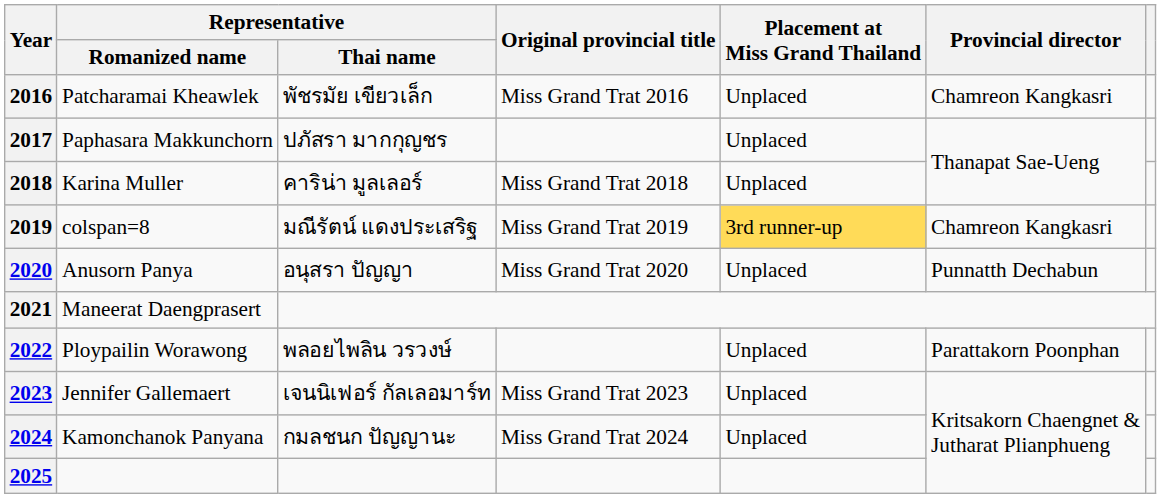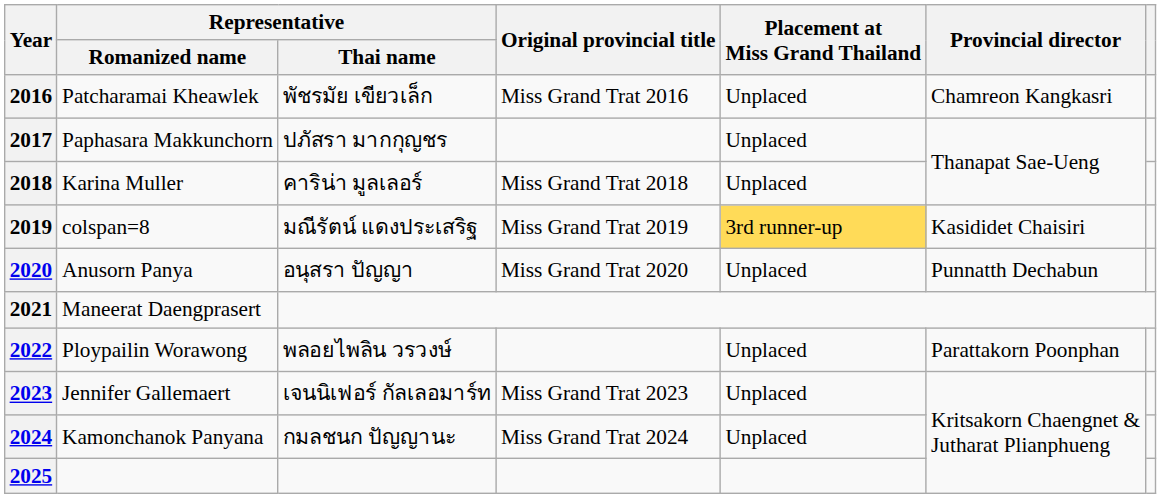(1022, 227) Chamreon Kangkasri -> (1008, 227) Kasididet Chaisiri
